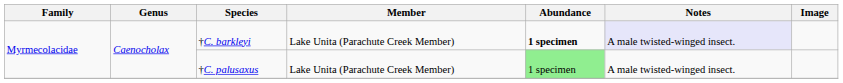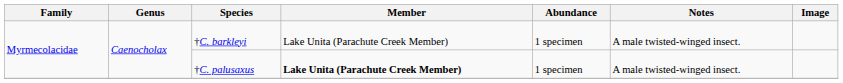(553, 41) bold -> (559, 41) normal
(671, 41) lavender background -> (676, 41) no background
(372, 70) normal -> (372, 70) bold
(552, 70) lightgreen background -> (559, 70) no background
